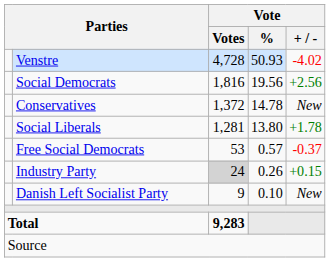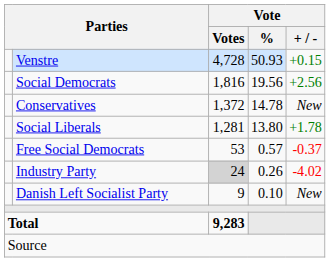(307, 60) -4.02 -> (305, 60) +0.15
(305, 171) +0.15 -> (307, 171) -4.02
